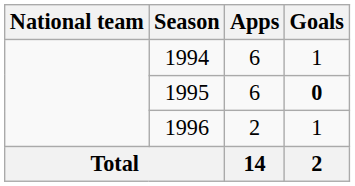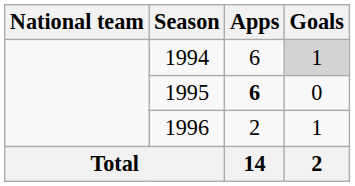(317, 57) no background -> (317, 57) lightgrey background
(255, 92) normal -> (255, 92) bold
(317, 92) bold -> (317, 92) normal
